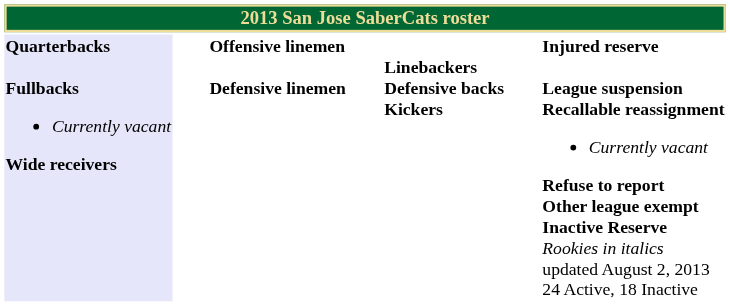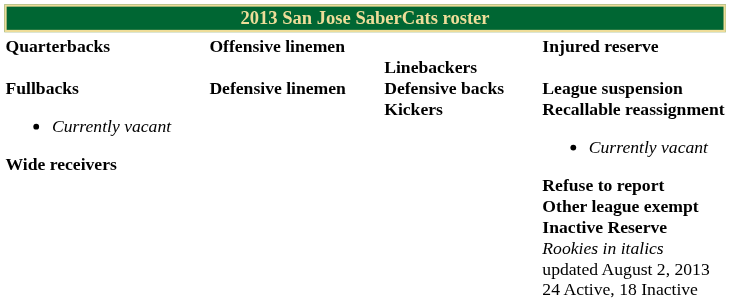(88, 105) lavender background -> (88, 105) no background
